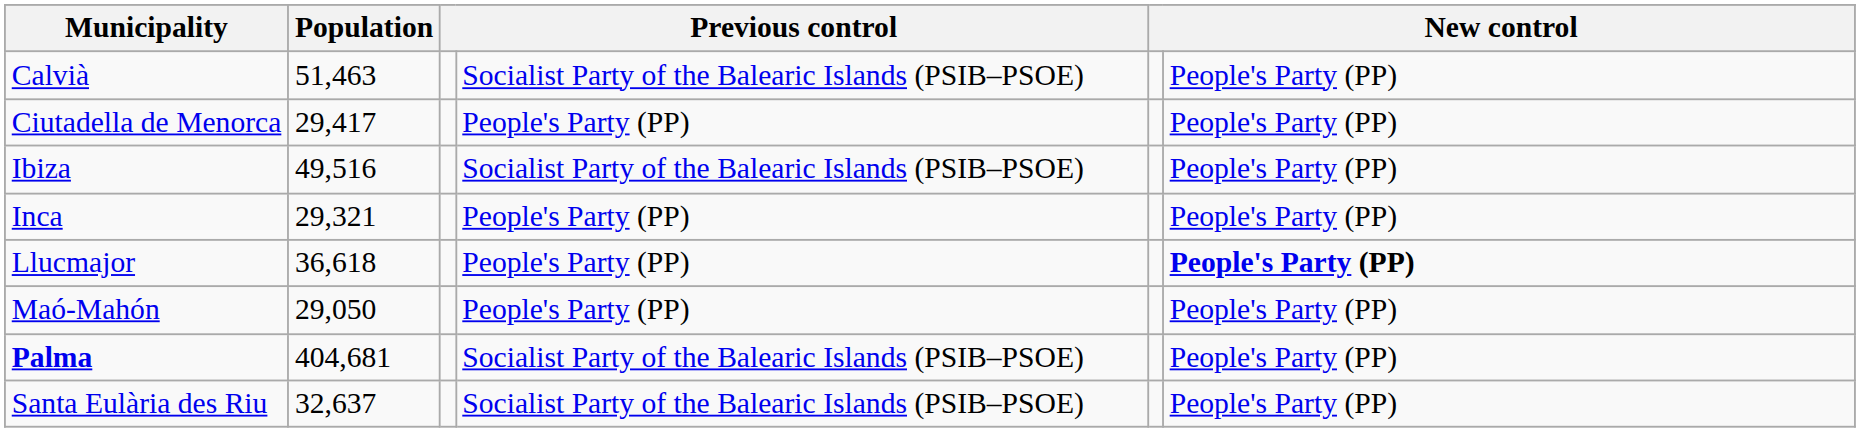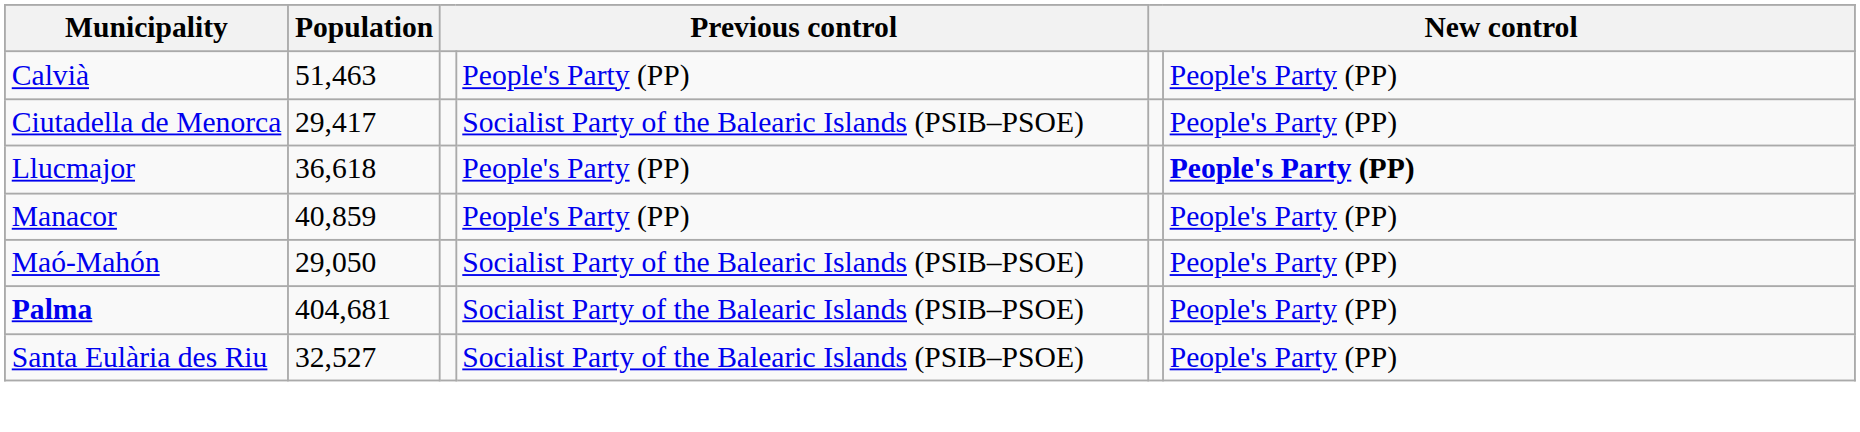(773, 74) Socialist Party of the Balearic Islands (PSIB–PSOE) -> (576, 74) People's Party (PP)
(576, 121) People's Party (PP) -> (773, 121) Socialist Party of the Balearic Islands (PSIB–PSOE)
- row: (41, 168)
- row: (37, 215)
+ row: (64, 215)
(576, 309) People's Party (PP) -> (773, 262) Socialist Party of the Balearic Islands (PSIB–PSOE)
(336, 403) 32,637 -> (336, 356) 32,527
